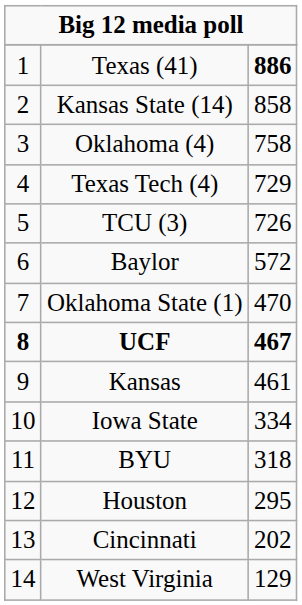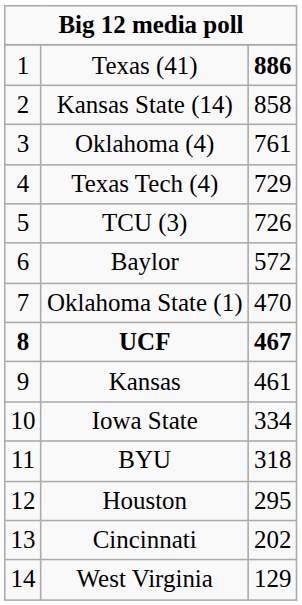(273, 144) 758 -> (273, 144) 761
